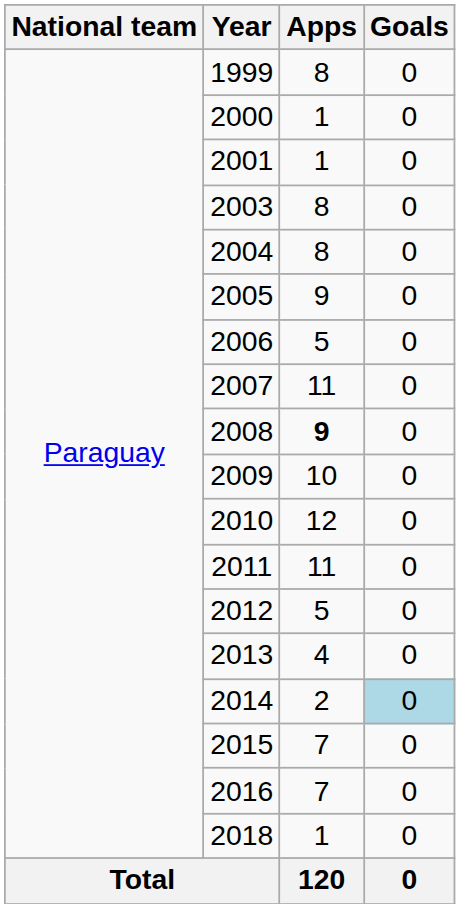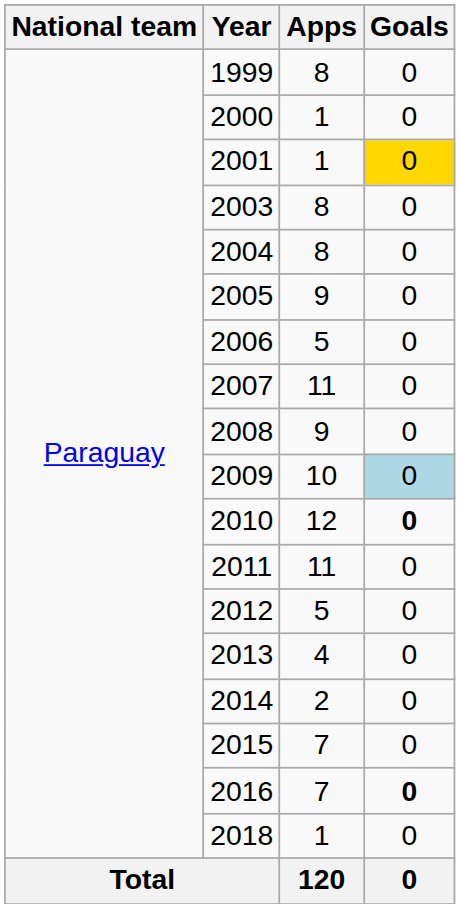(409, 161) no background -> (409, 161) gold background
(322, 431) bold -> (322, 431) normal
(409, 476) no background -> (409, 476) lightblue background
(409, 521) normal -> (409, 521) bold
(409, 700) lightblue background -> (409, 700) no background
(409, 790) normal -> (409, 790) bold
